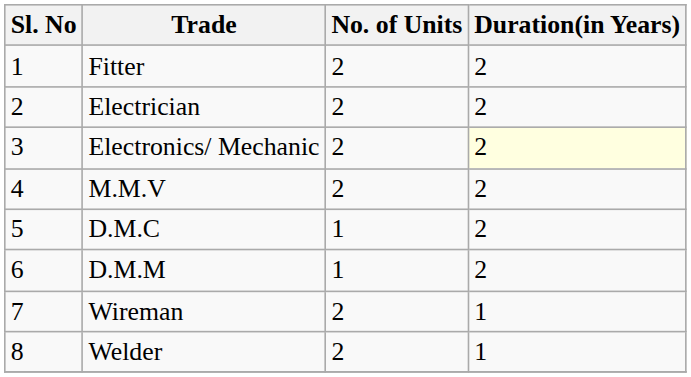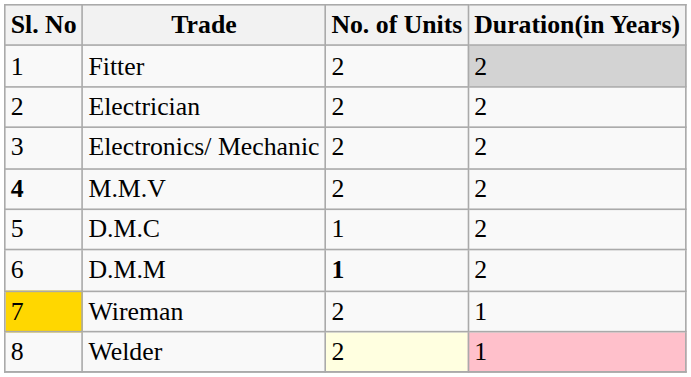(481, 65) no background -> (481, 65) lightgrey background
(481, 147) lightyellow background -> (481, 147) no background
(17, 188) normal -> (17, 188) bold
(338, 270) normal -> (338, 270) bold
(17, 310) no background -> (17, 310) gold background
(338, 351) no background -> (338, 351) lightyellow background
(481, 351) no background -> (481, 351) pink background
